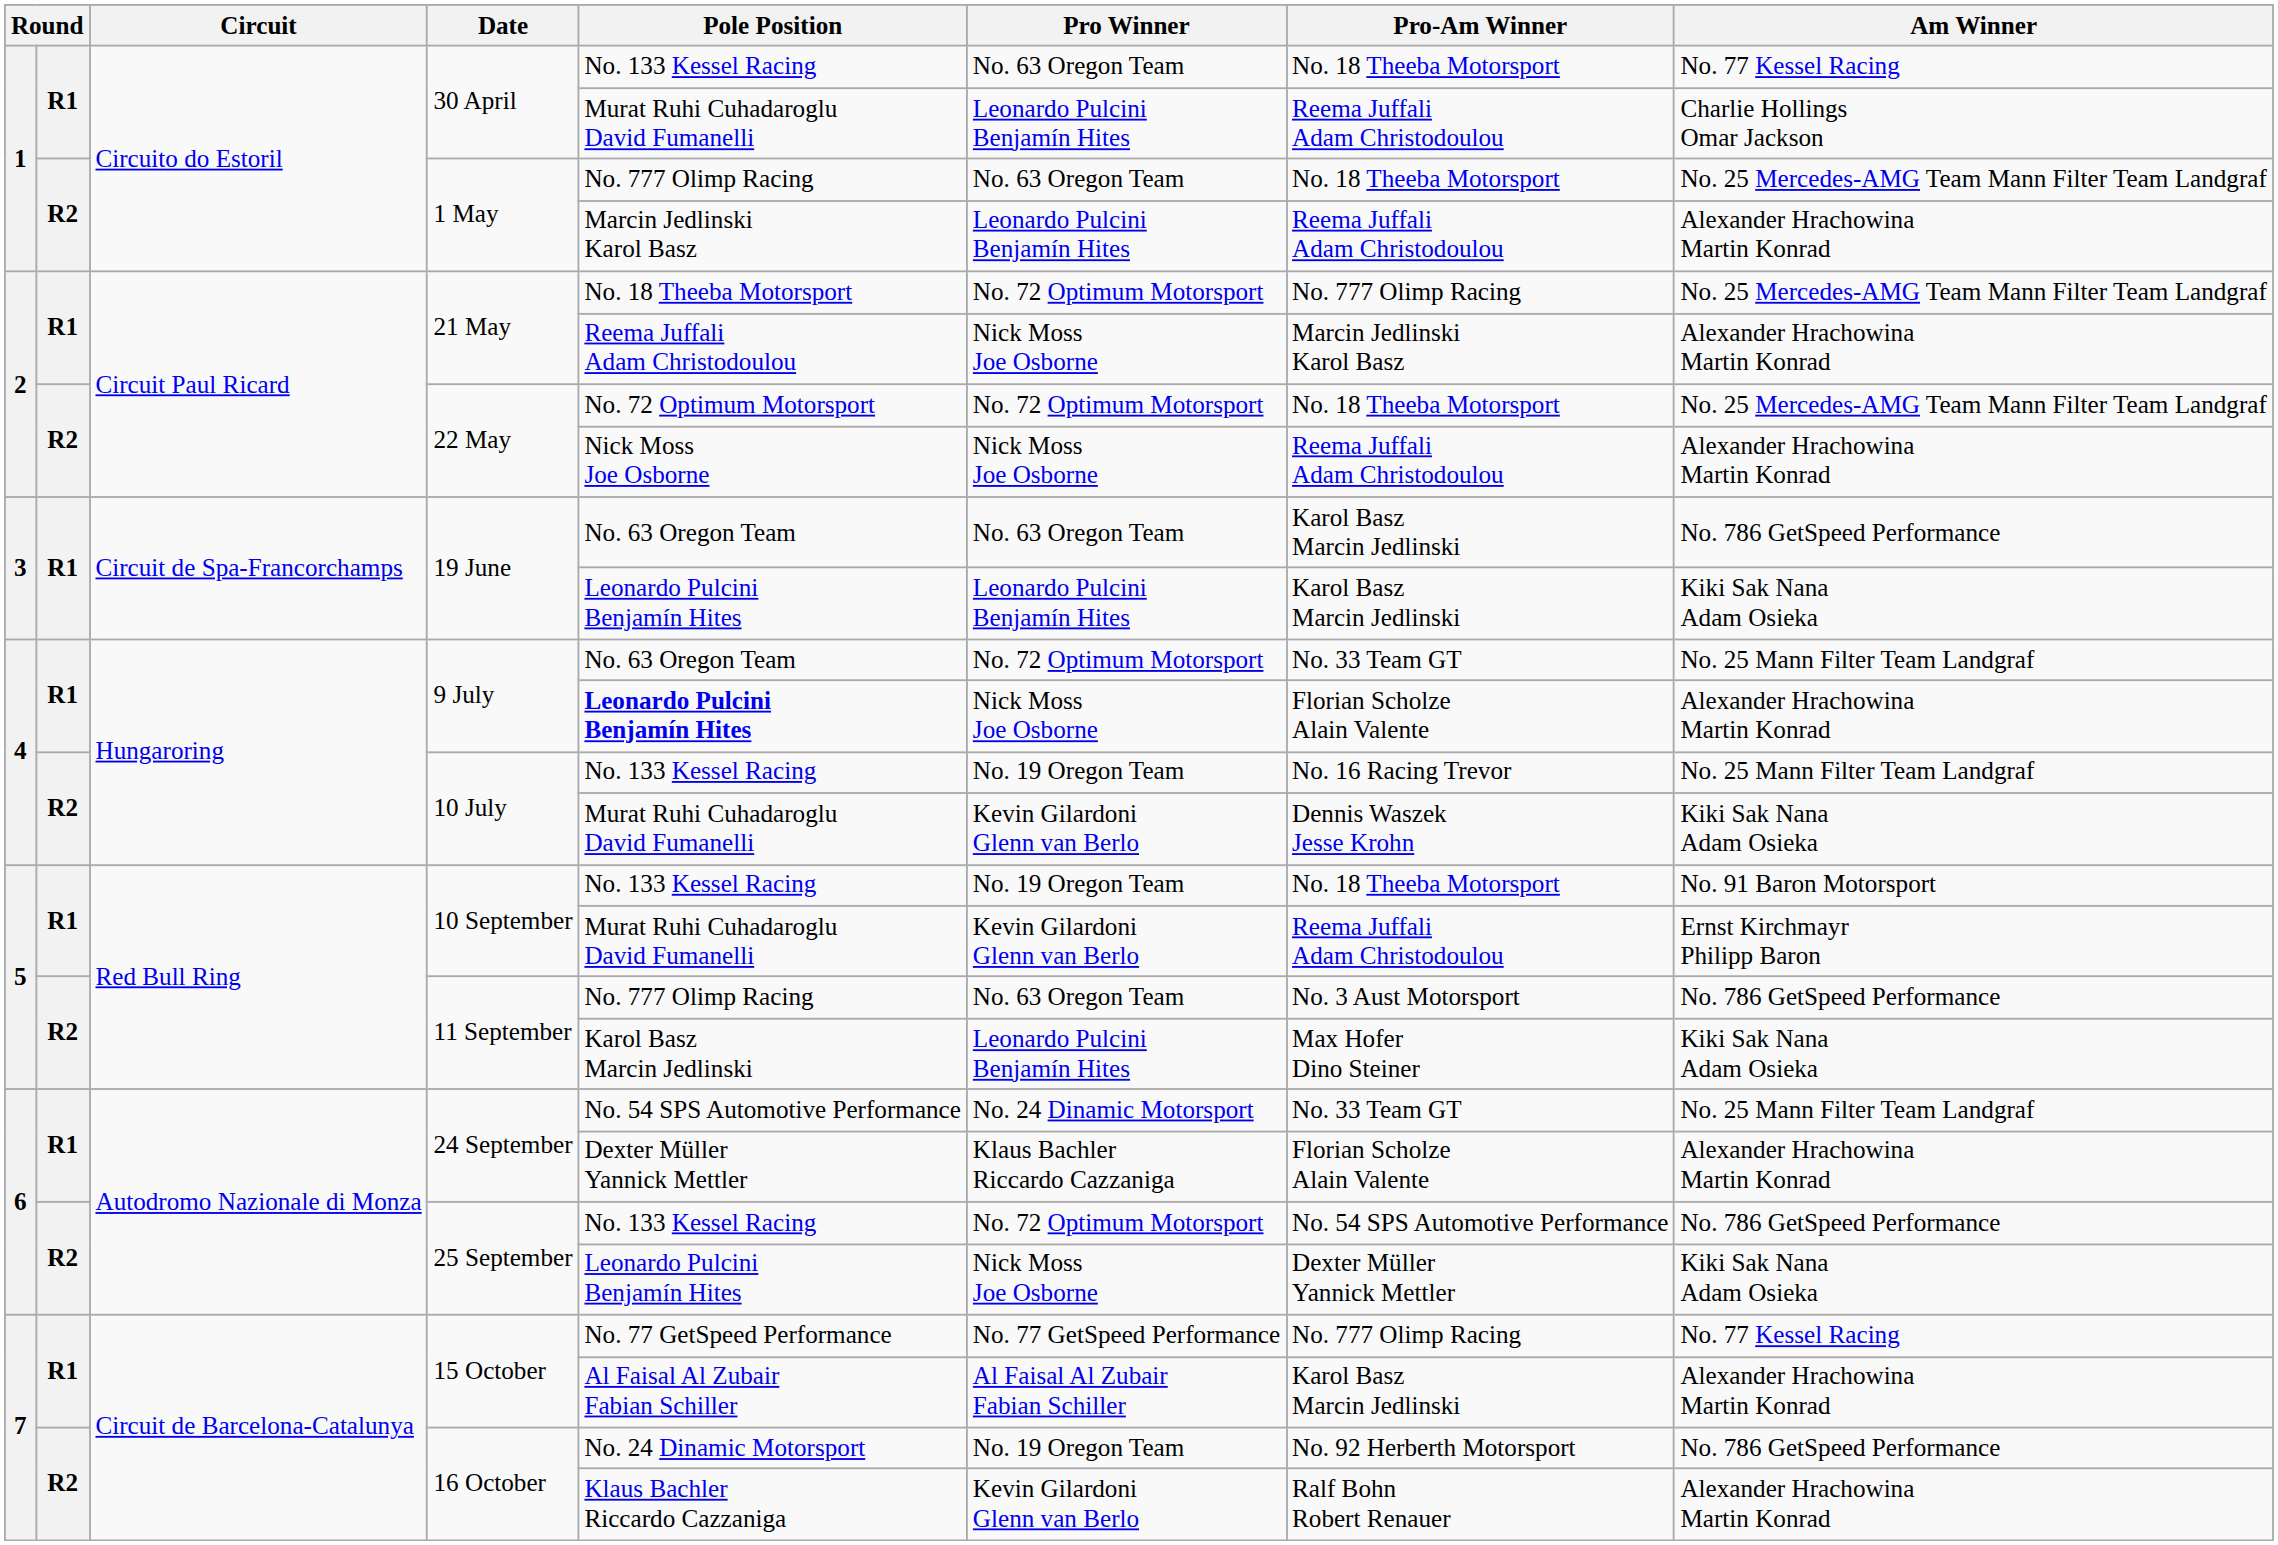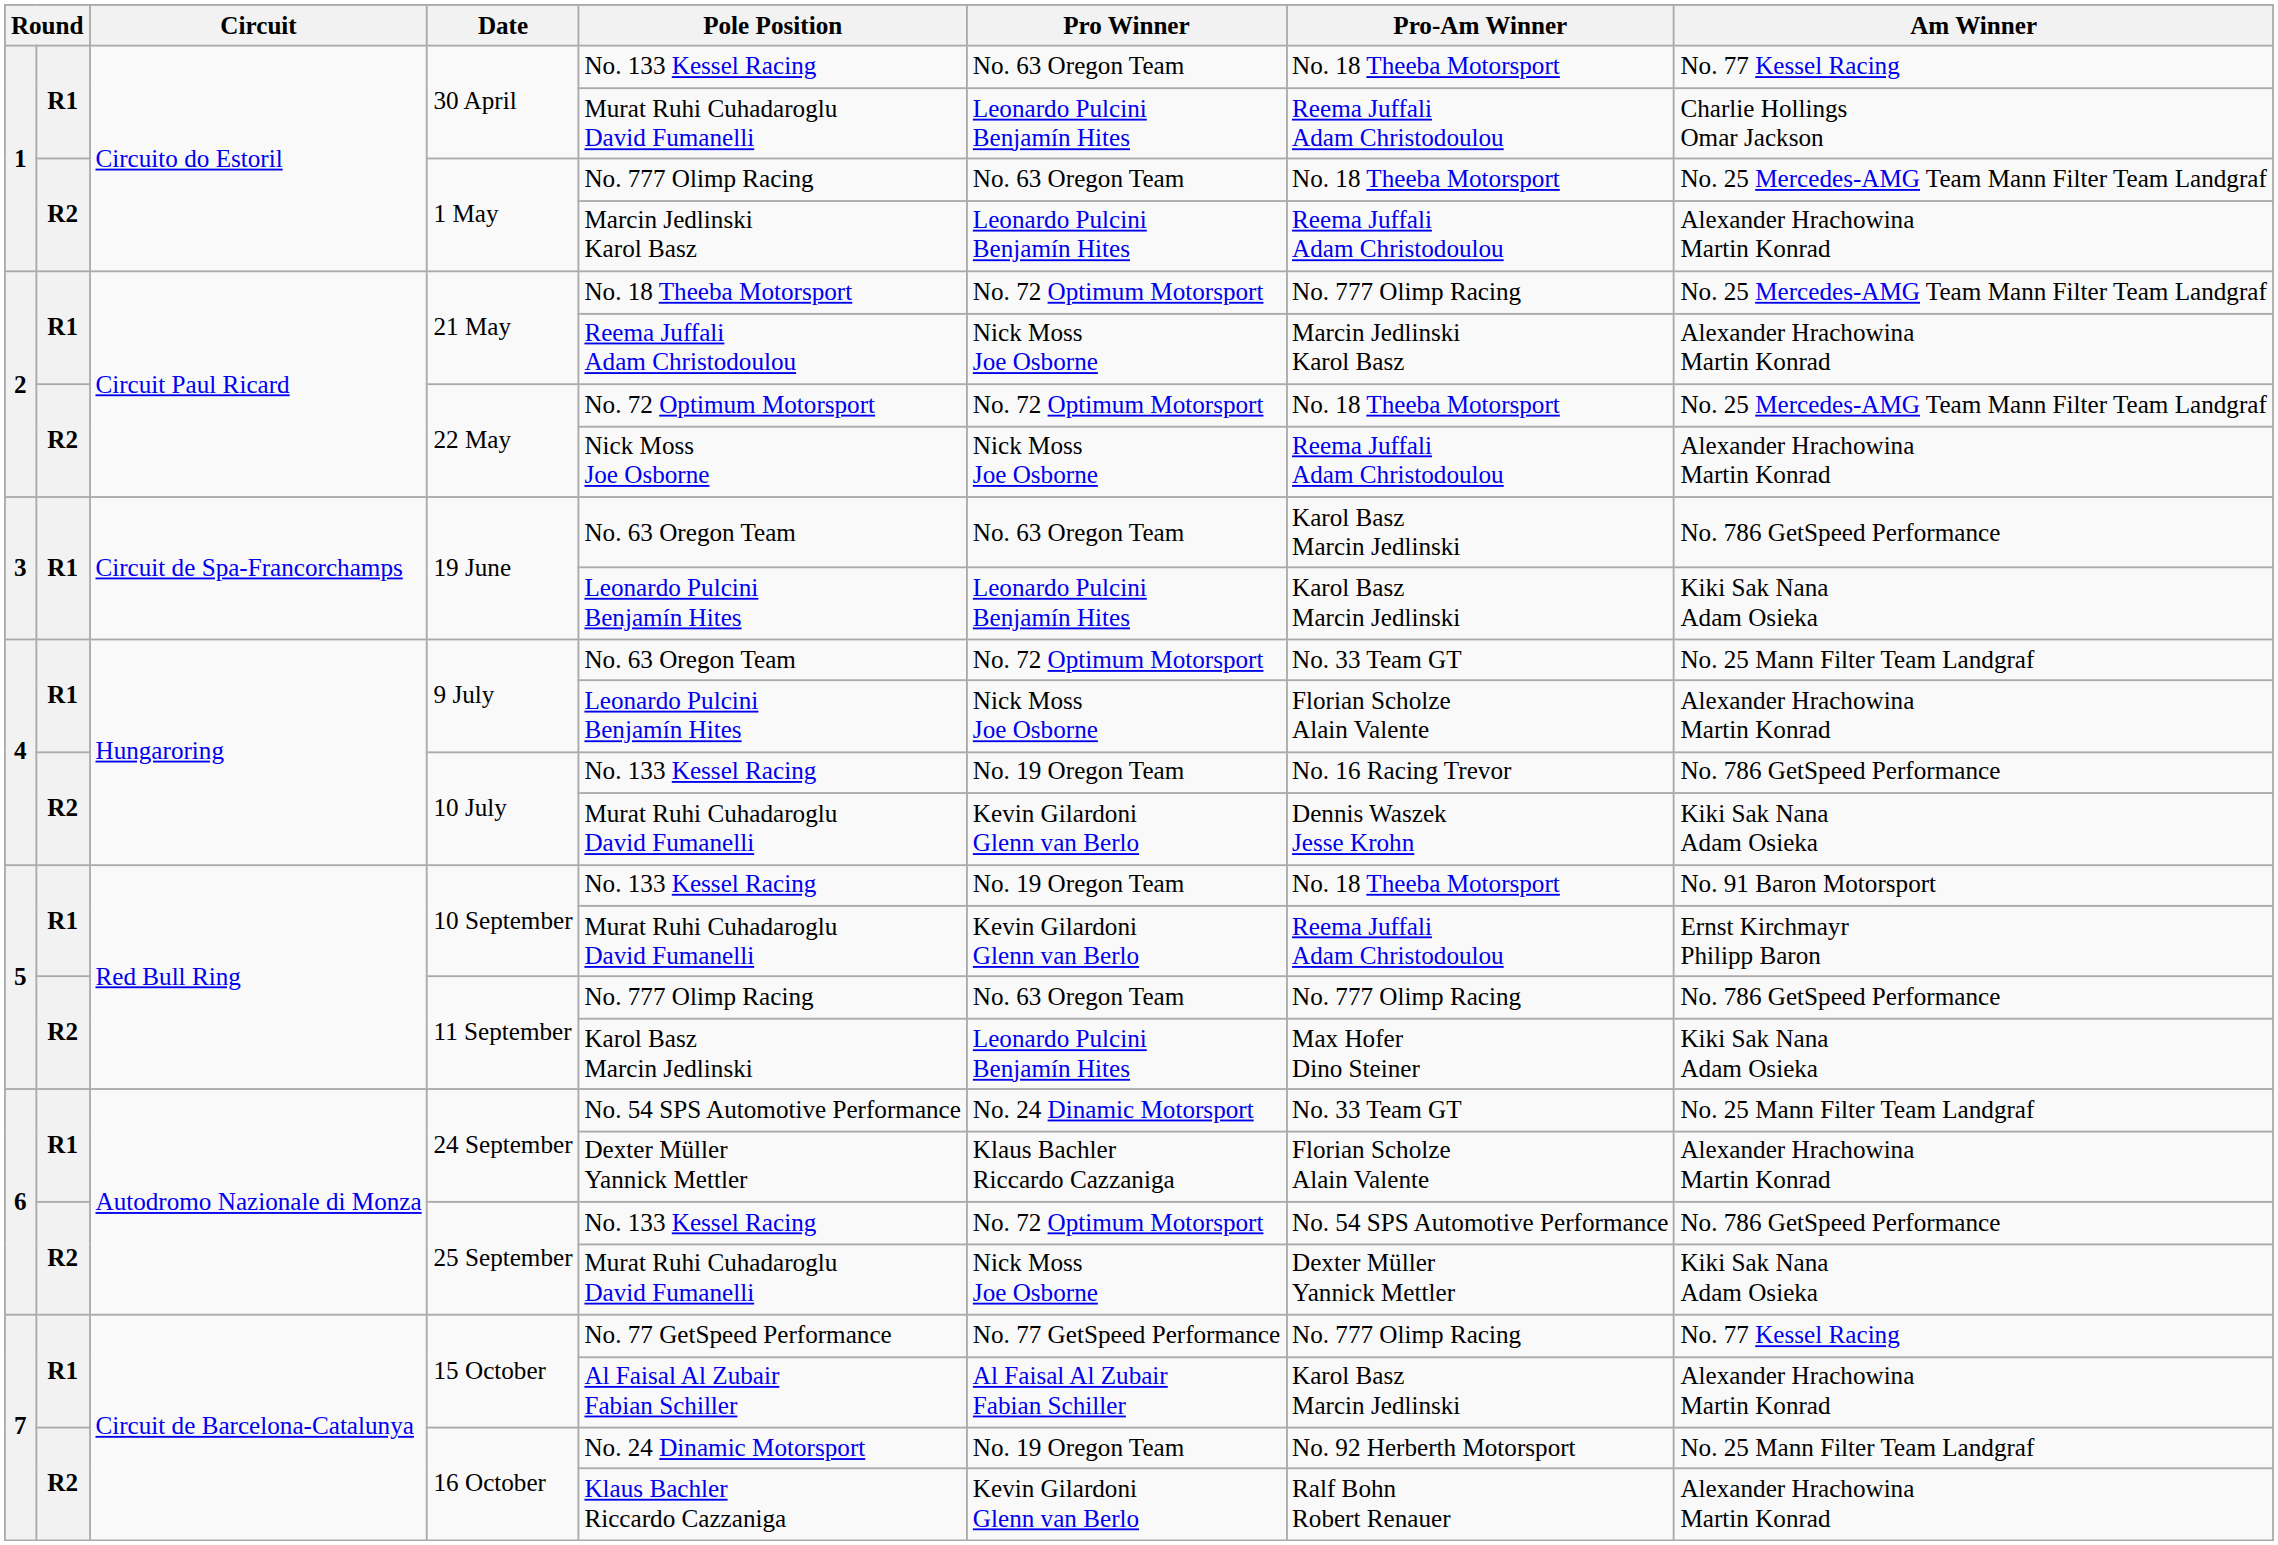(678, 715) bold -> (671, 715) normal
(1857, 771) No. 25 Mann Filter Team Landgraf -> (1840, 771) No. 786 GetSpeed Performance
(1406, 996) No. 3 Aust Motorsport -> (1407, 996) No. 777 Olimp Racing
(671, 1278) Leonardo Pulcini Benjamín Hites -> (711, 1278) Murat Ruhi Cuhadaroglu David Fumanelli
(1840, 1447) No. 786 GetSpeed Performance -> (1857, 1447) No. 25 Mann Filter Team Landgraf
